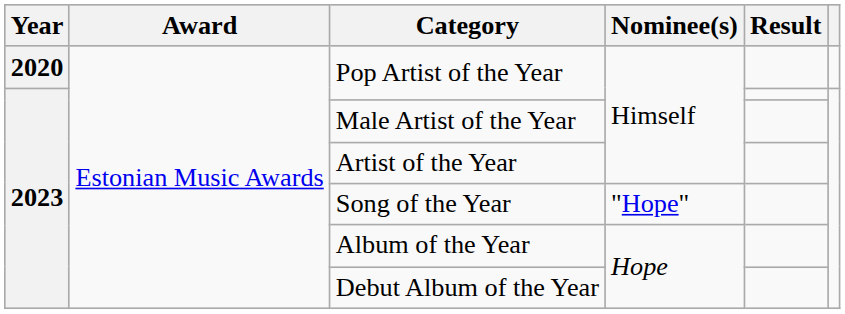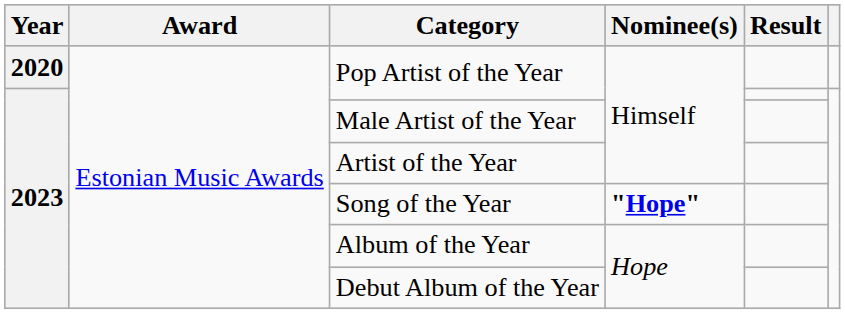(650, 203) normal -> (656, 203) bold
